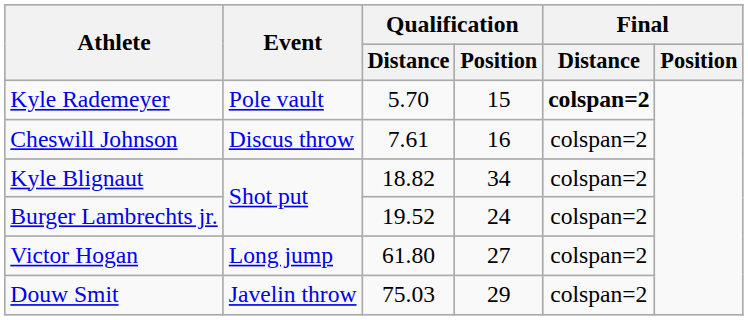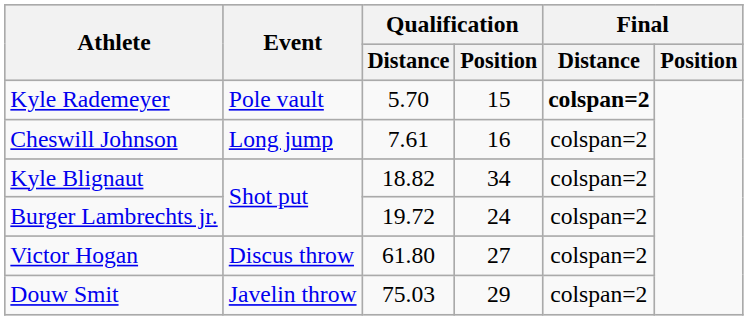(291, 139) Discus throw -> (281, 139) Long jump
(408, 217) 19.52 -> (408, 217) 19.72
(281, 255) Long jump -> (291, 255) Discus throw
